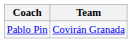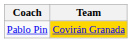(89, 29) no background -> (89, 29) gold background
